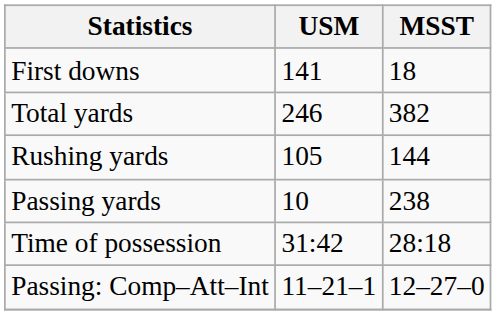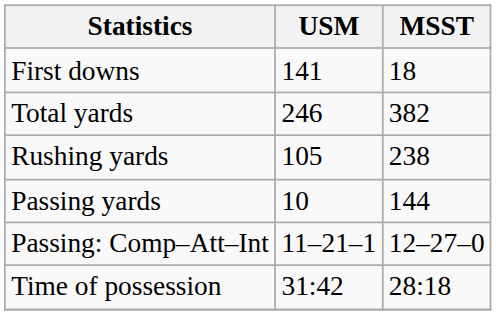(409, 156) 144 -> (409, 156) 238
(409, 200) 238 -> (409, 200) 144
rows swapped: (140, 286) <-> (116, 243)
